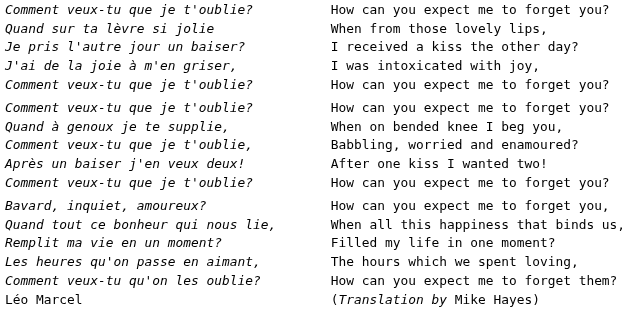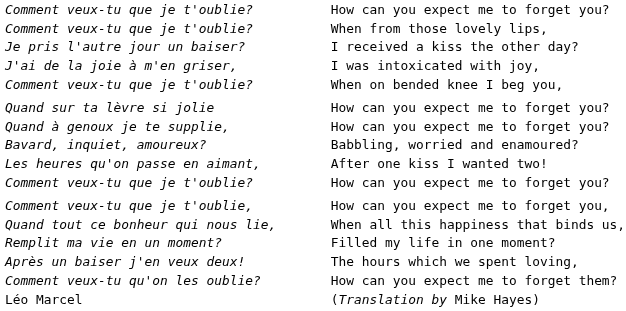(110, 28) Quand sur ta lèvre si jolie -> (129, 28) Comment veux-tu que je t'oublie?
(470, 85) How can you expect me to forget you? -> (447, 85) When on bended knee I beg you,
(129, 107) Comment veux-tu que je t'oublie? -> (110, 107) Quand sur ta lèvre si jolie
(447, 126) When on bended knee I beg you, -> (470, 126) How can you expect me to forget you?
(129, 145) Comment veux-tu que je t'oublie, -> (106, 145) Bavard, inquiet, amoureux?
(125, 164) Après un baiser j'en veux deux! -> (133, 164) Les heures qu'on passe en aimant,
(106, 205) Bavard, inquiet, amoureux? -> (129, 205) Comment veux-tu que je t'oublie,
(133, 262) Les heures qu'on passe en aimant, -> (125, 262) Après un baiser j'en veux deux!
